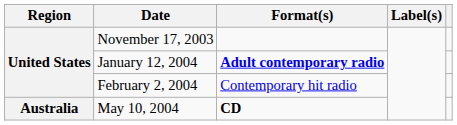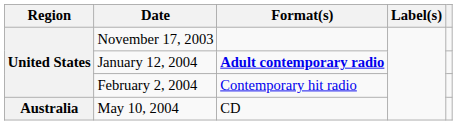(231, 108) bold -> (230, 108) normal
